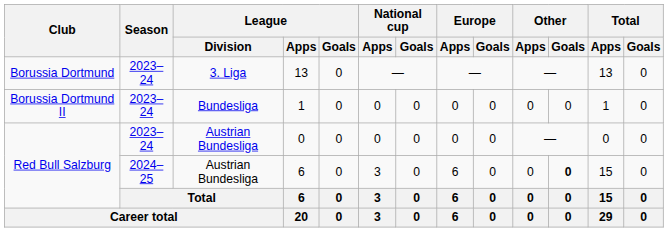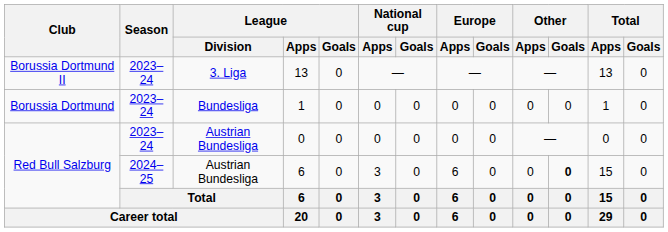(62, 73) Borussia Dortmund -> (62, 73) Borussia Dortmund II
(62, 106) Borussia Dortmund II -> (62, 106) Borussia Dortmund
